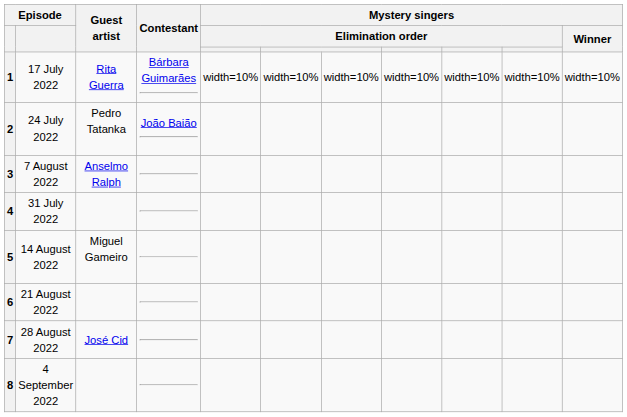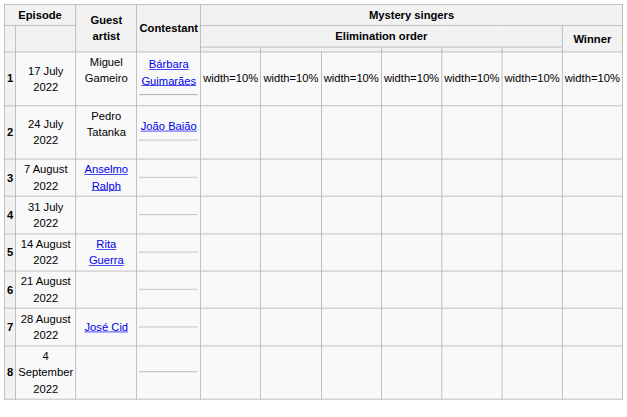(106, 77) Rita Guerra -> (106, 71) Miguel Gameiro
(106, 249) Miguel Gameiro -> (106, 252) Rita Guerra
